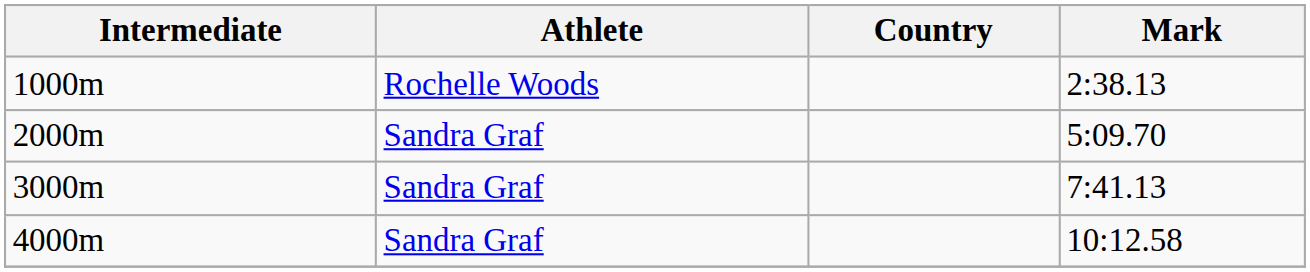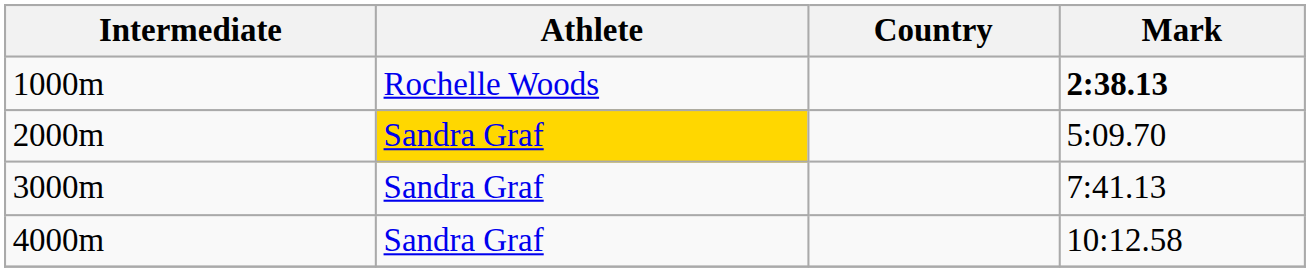(1116, 82) normal -> (1117, 82) bold
(464, 135) no background -> (464, 135) gold background
